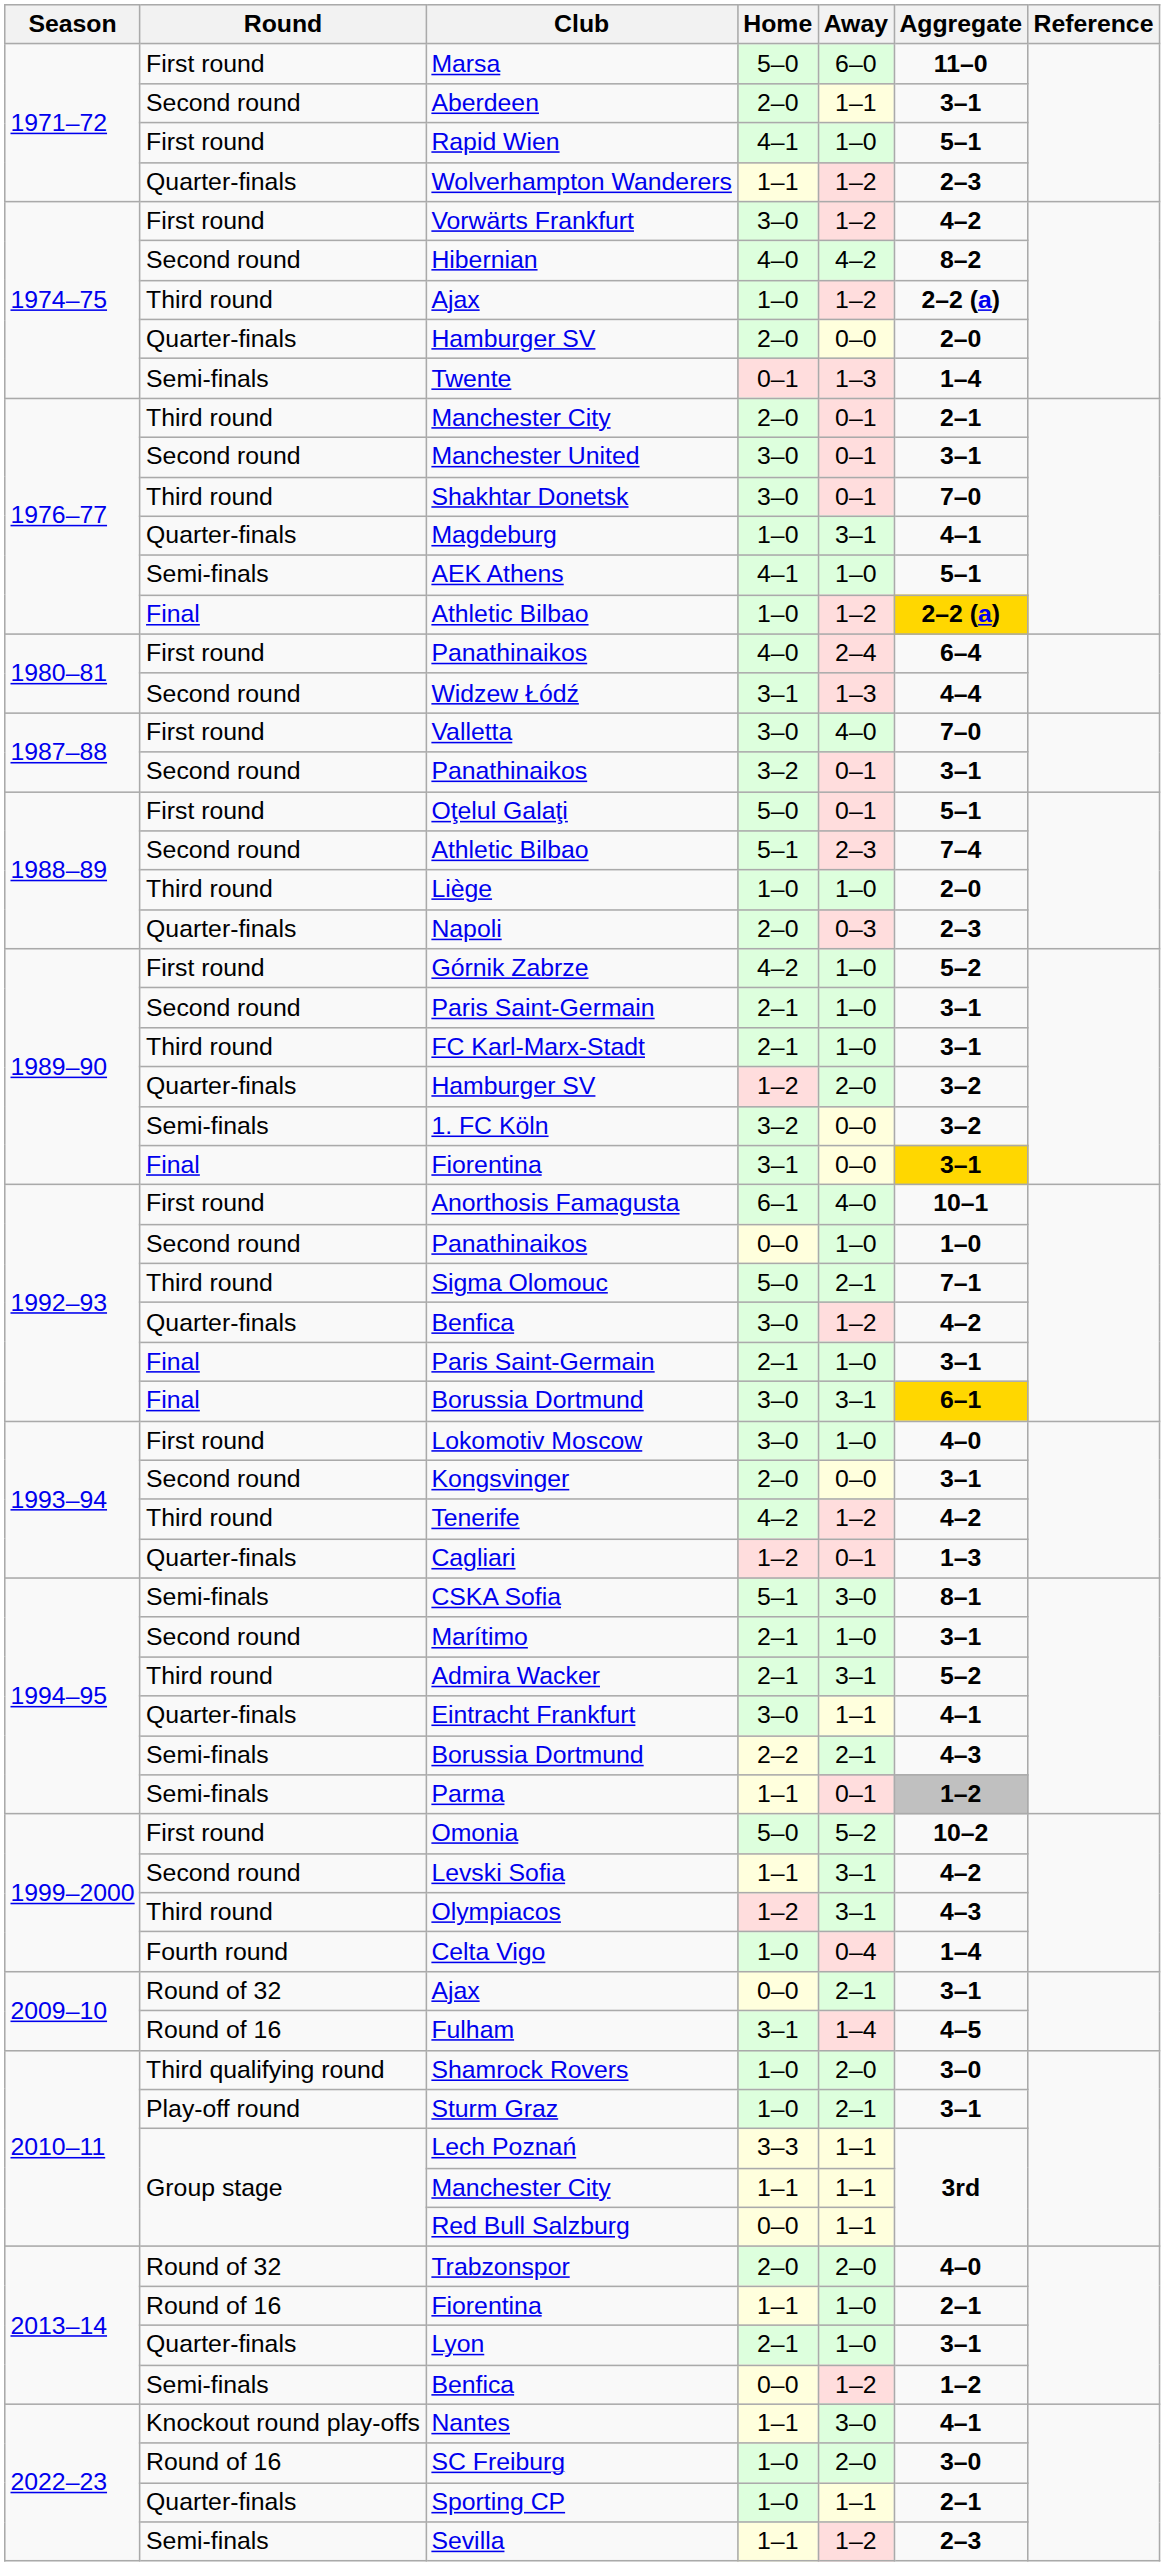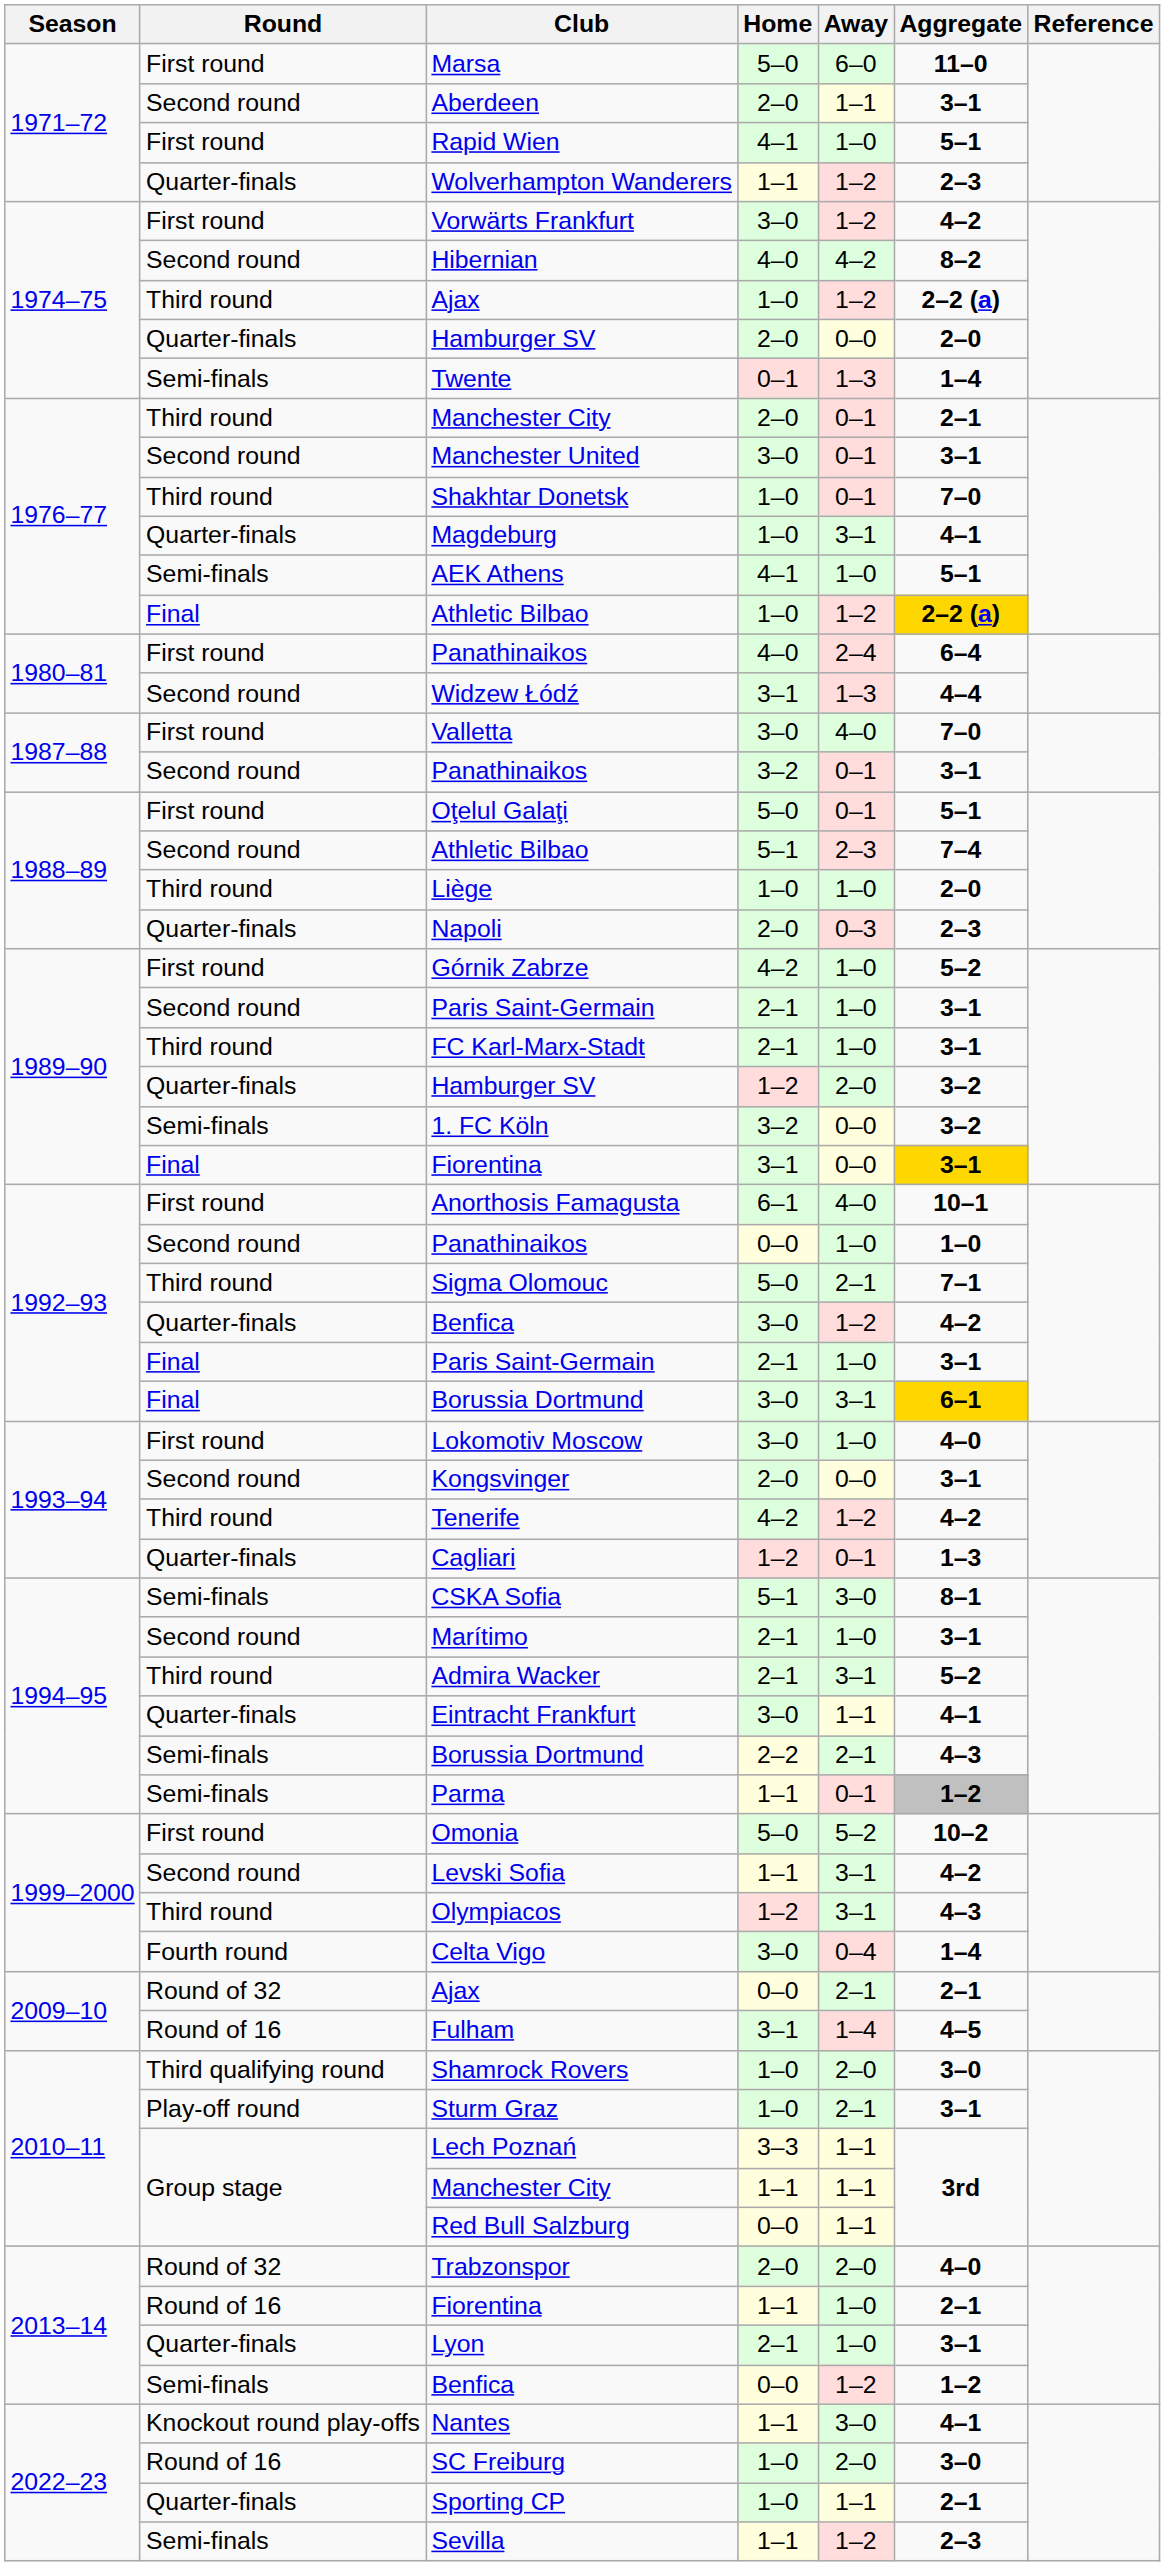(778, 496) 3–0 -> (778, 496) 1–0
(778, 1951) 1–0 -> (778, 1951) 3–0
(961, 1990) 3–1 -> (961, 1990) 2–1
